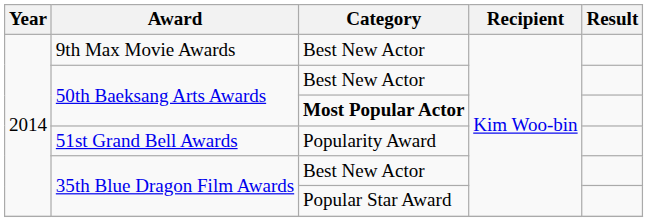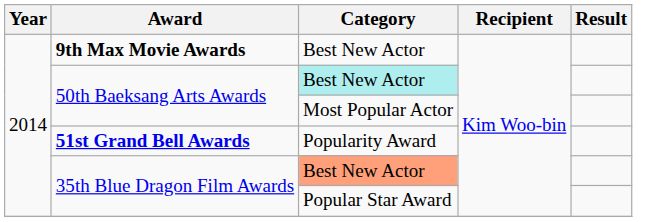(146, 49) normal -> (151, 49) bold
(364, 79) no background -> (364, 79) paleturquoise background
(384, 110) bold -> (378, 110) normal
(147, 140) normal -> (153, 140) bold
(364, 170) no background -> (364, 170) lightsalmon background
